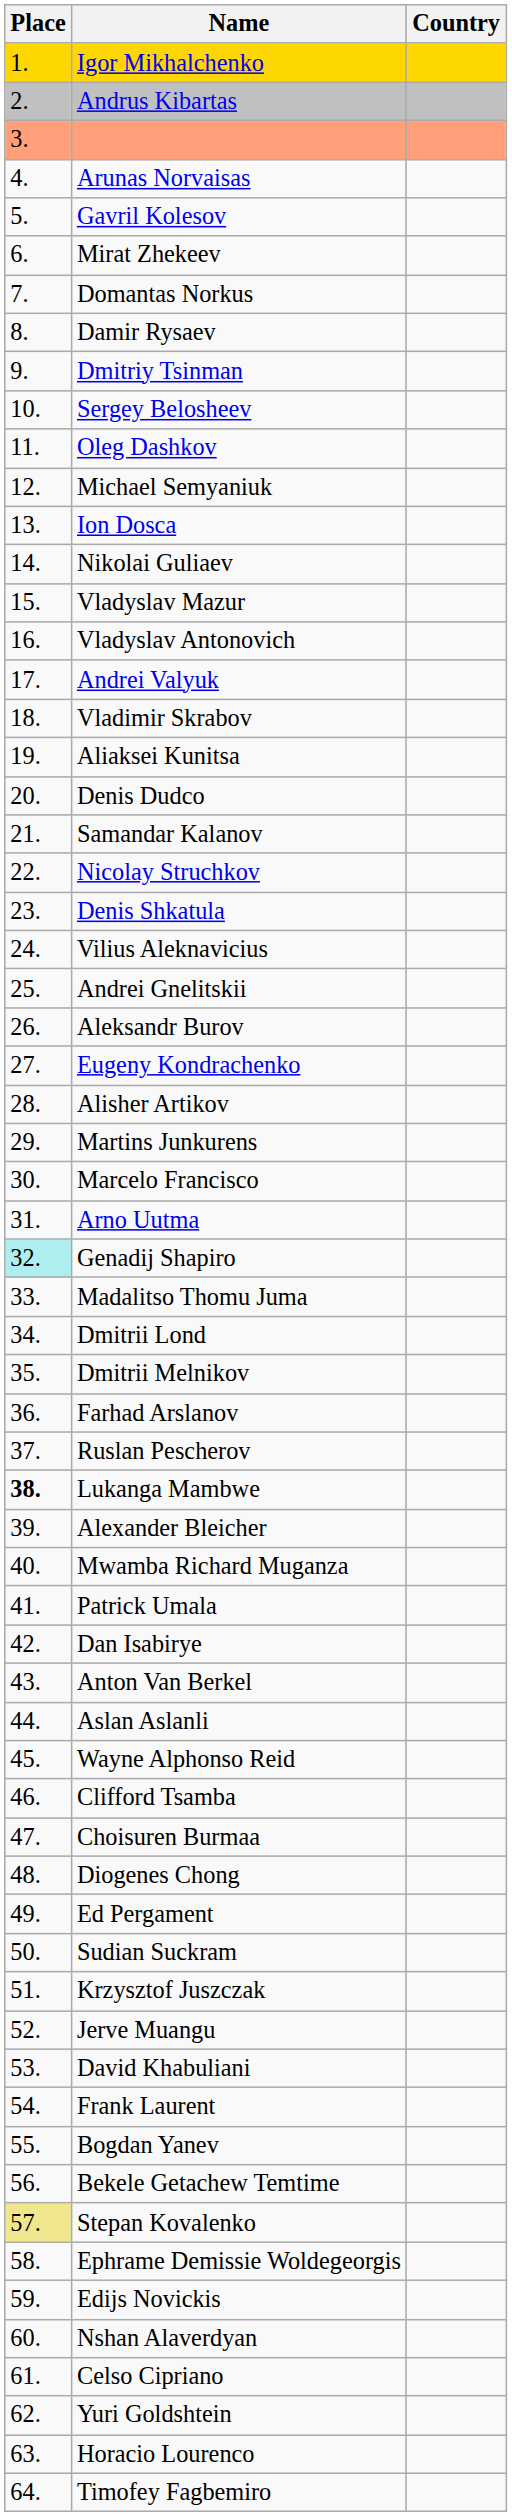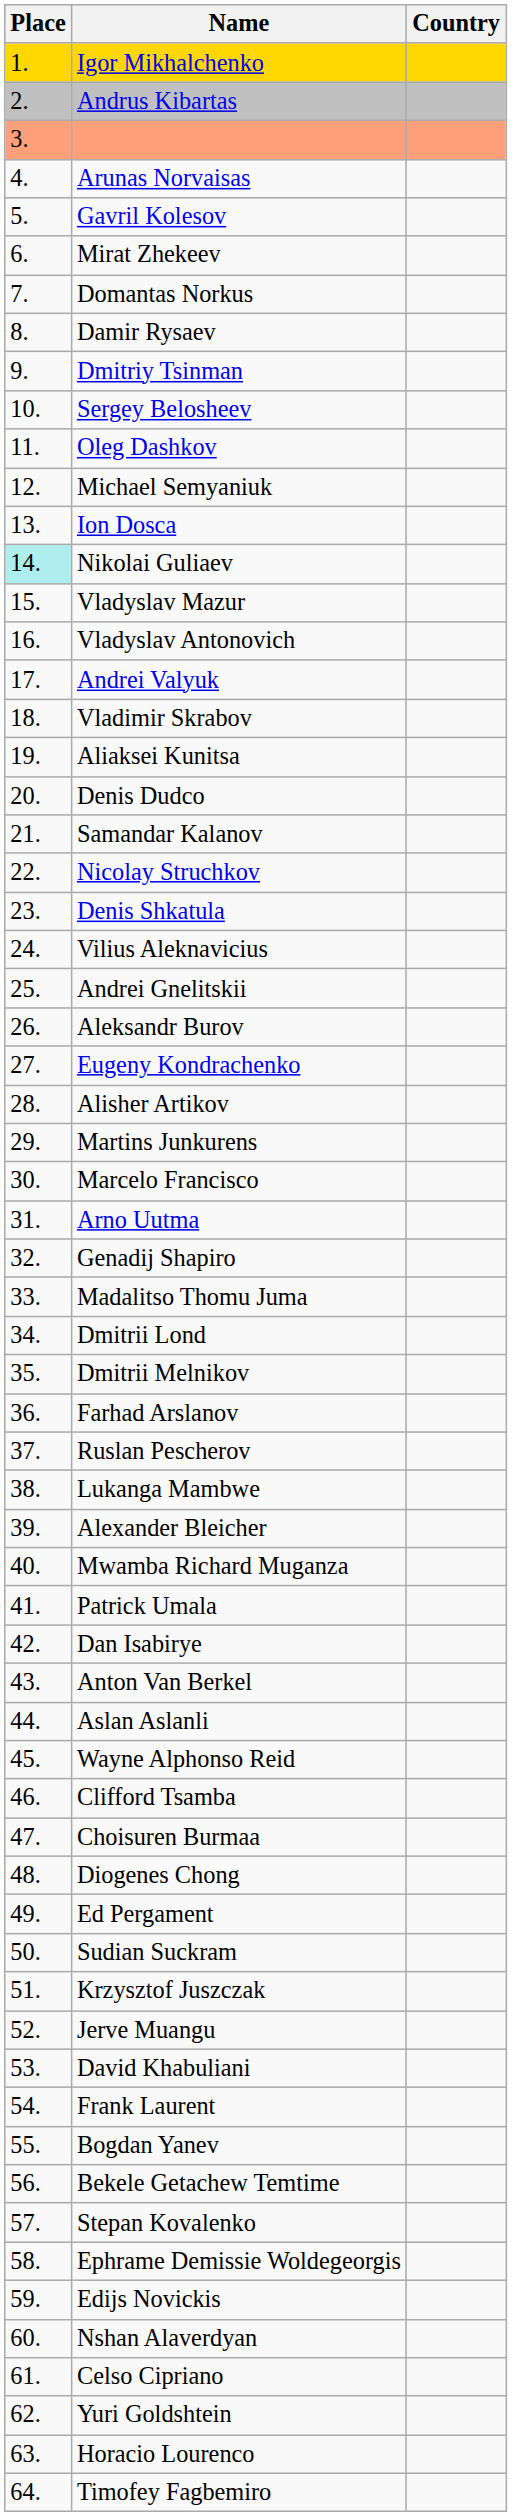(26, 563) no background -> (26, 563) paleturquoise background
(26, 1258) paleturquoise background -> (26, 1258) no background
(26, 1489) bold -> (26, 1489) normal
(26, 2222) khaki background -> (26, 2222) no background
